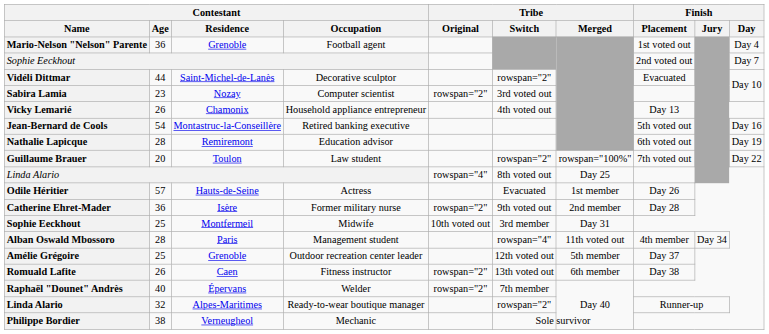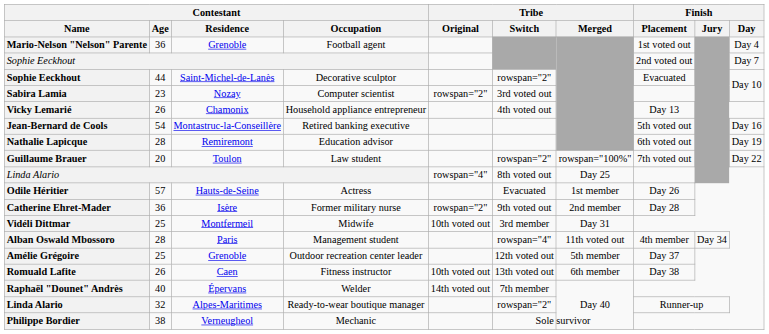(38, 77) Vidéli Dittmar -> (44, 77) Sophie Eeckhout
(44, 223) Sophie Eeckhout -> (38, 223) Vidéli Dittmar
(460, 272) rowspan="2" -> (460, 272) 10th voted out
(460, 288) rowspan="2" -> (460, 288) 14th voted out
